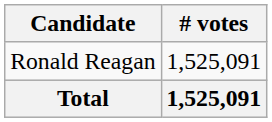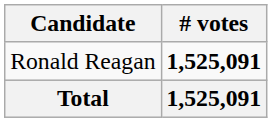(214, 60) normal -> (214, 60) bold
